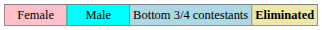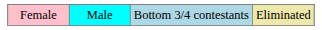(285, 15) bold -> (283, 15) normal
